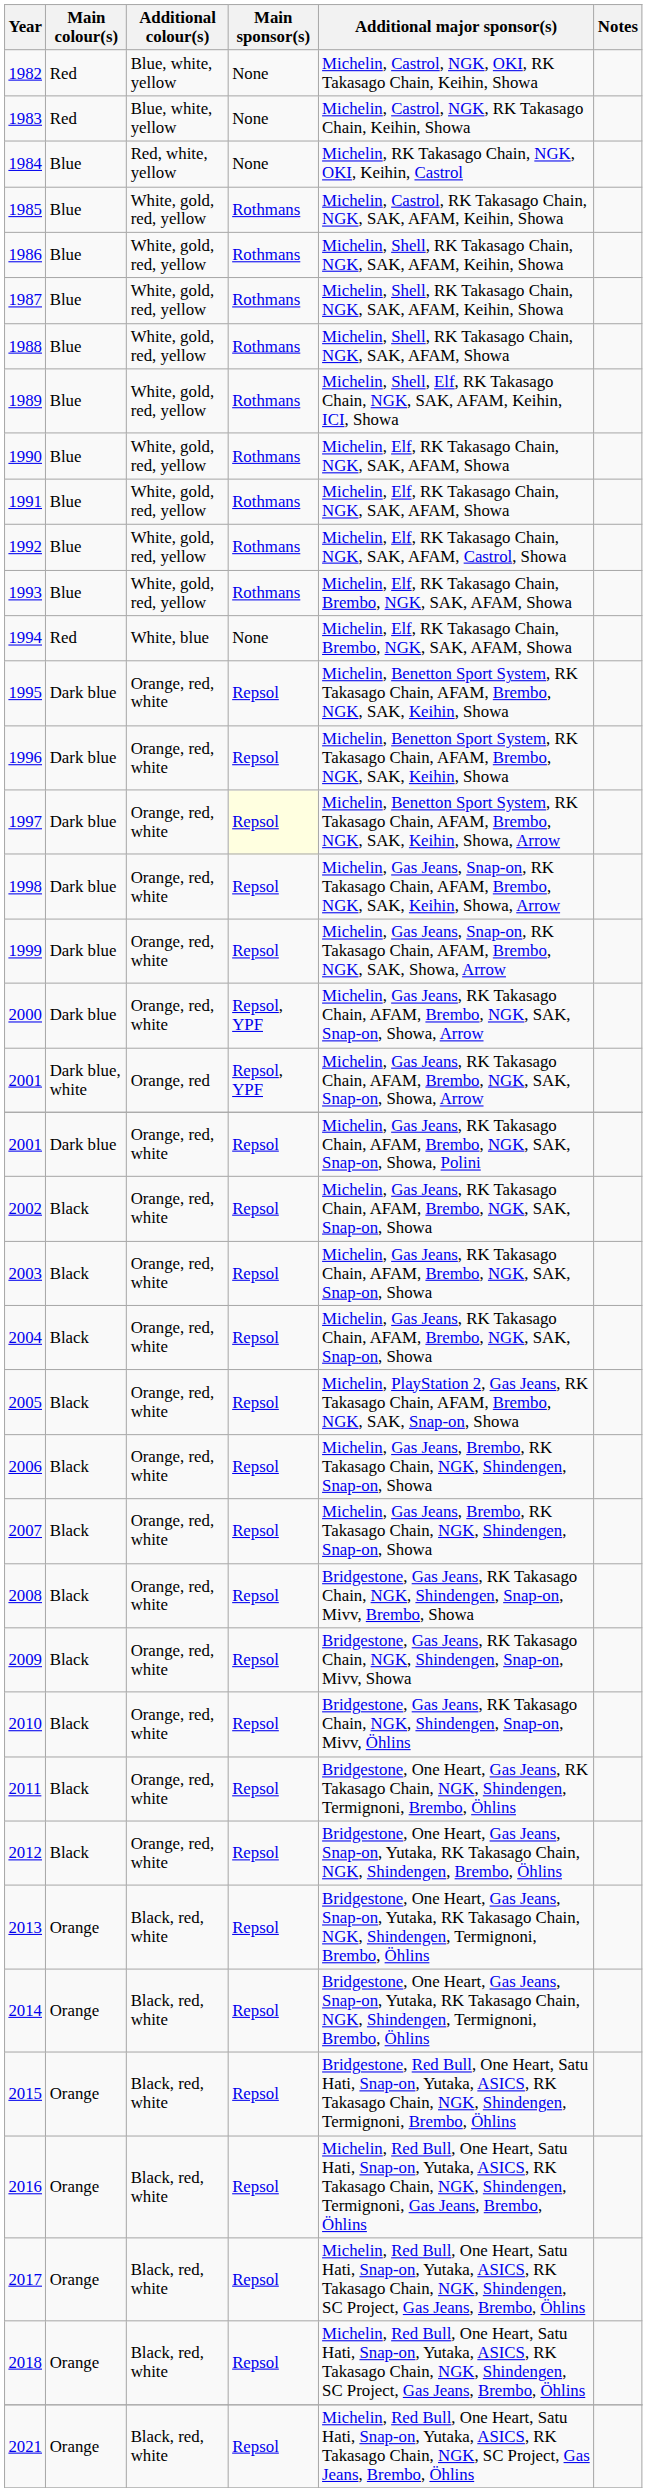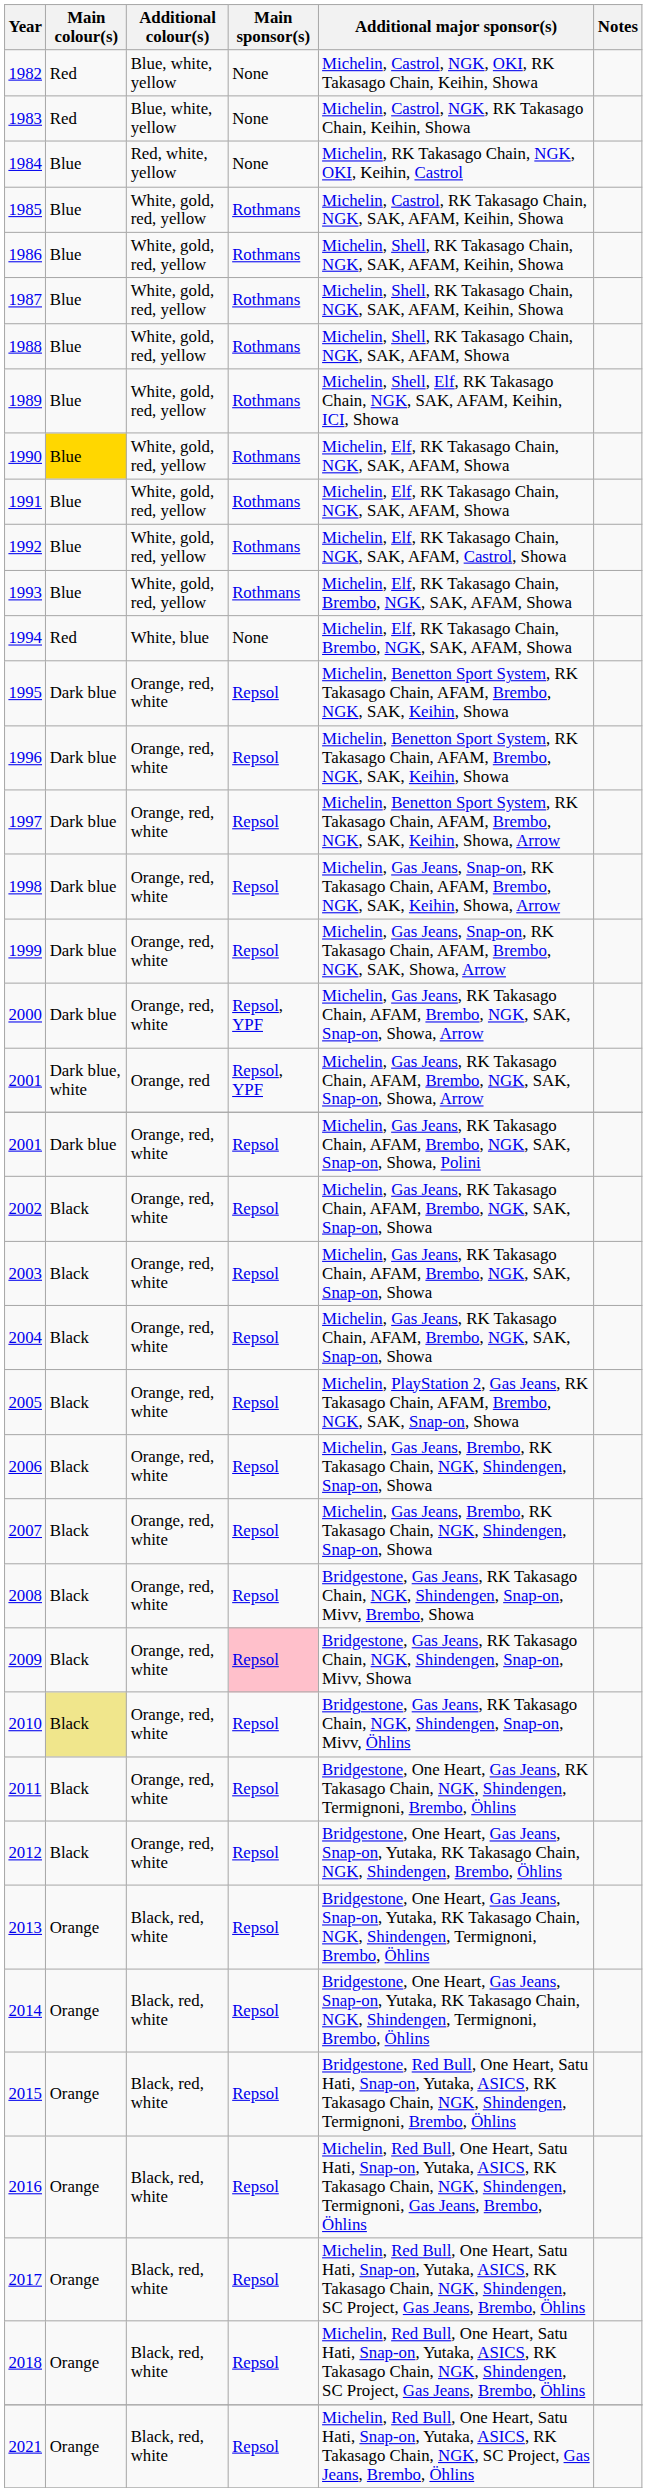(66, 456) no background -> (66, 456) gold background
(255, 822) lightyellow background -> (255, 822) no background
(255, 1659) no background -> (255, 1659) pink background
(69, 1724) no background -> (69, 1724) khaki background
